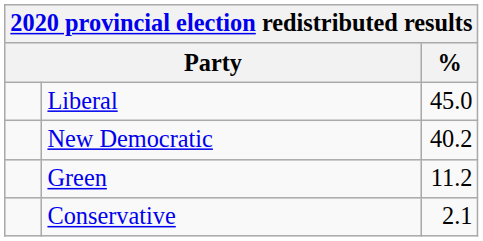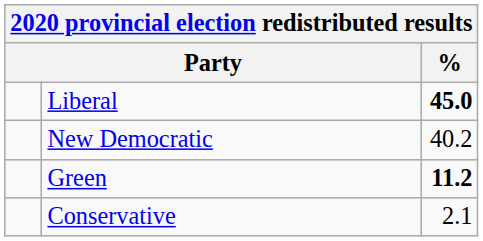(451, 100) normal -> (451, 100) bold
(452, 178) normal -> (452, 178) bold
